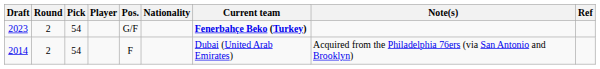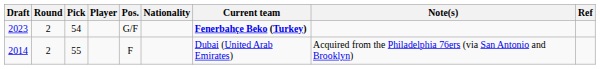(76, 51) 54 -> (76, 51) 55
